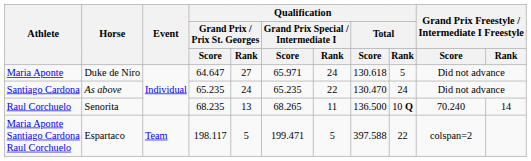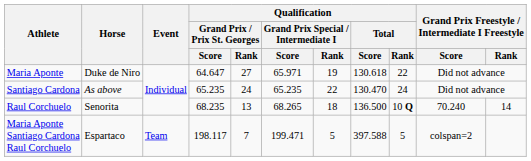(332, 73) 24 -> (332, 73) 19
(403, 73) 5 -> (403, 73) 22
(332, 107) 11 -> (332, 107) 18
(246, 136) 5 -> (246, 136) 7
(403, 136) 22 -> (403, 136) 5
